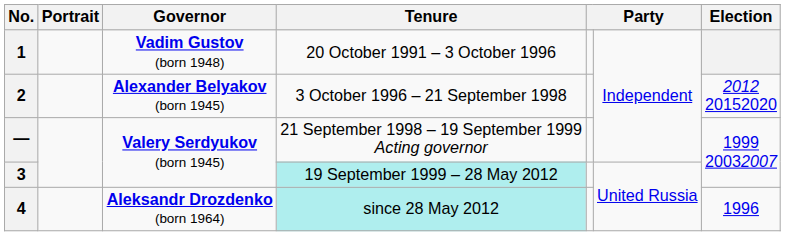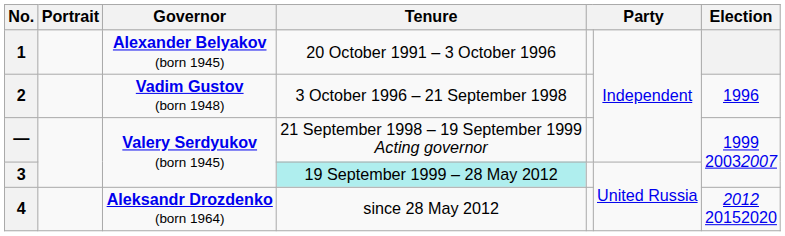(190, 52) Vadim Gustov (born 1948) -> (190, 52) Alexander Belyakov (born 1945)
(190, 95) Alexander Belyakov (born 1945) -> (190, 95) Vadim Gustov (born 1948)
(741, 95) 2012 20152020 -> (741, 95) 1996
(431, 209) paleturquoise background -> (431, 209) no background
(741, 209) 1996 -> (741, 209) 2012 20152020
